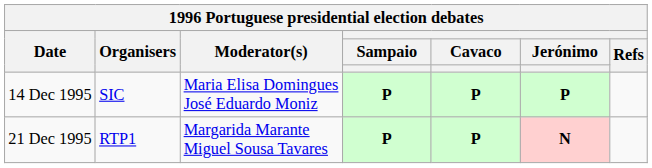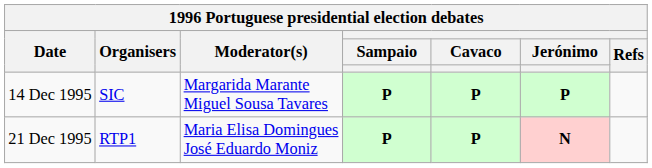(261, 94) Maria Elisa Domingues José Eduardo Moniz -> (256, 94) Margarida Marante Miguel Sousa Tavares
(256, 139) Margarida Marante Miguel Sousa Tavares -> (261, 139) Maria Elisa Domingues José Eduardo Moniz
